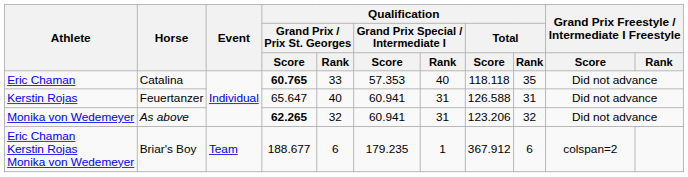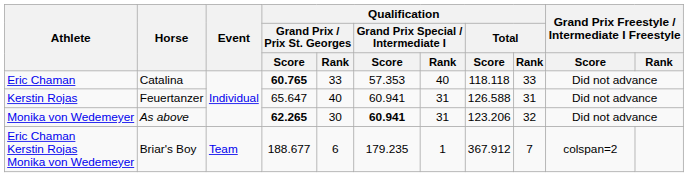(530, 80) 35 -> (530, 80) 33
(335, 118) 32 -> (335, 118) 30
(387, 118) normal -> (387, 118) bold
(530, 149) 6 -> (530, 149) 7
